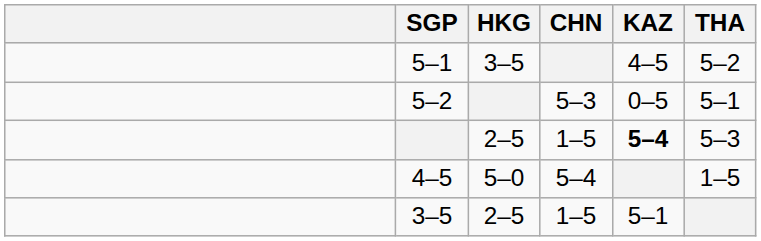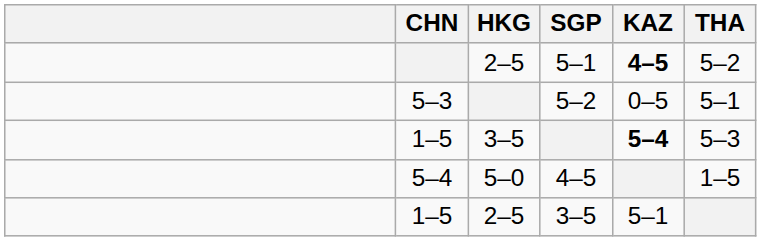columns swapped: (576, 23) <-> (432, 23)
(504, 62) 3–5 -> (504, 62) 2–5
(648, 62) normal -> (648, 62) bold
(504, 139) 2–5 -> (504, 139) 3–5
